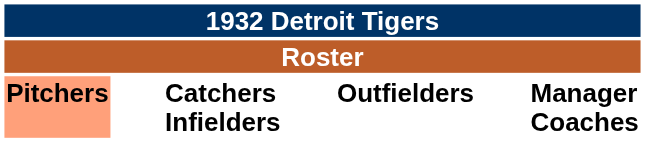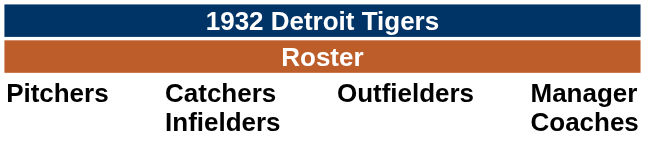(57, 92) lightsalmon background -> (57, 92) no background
